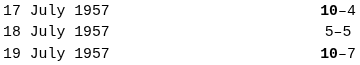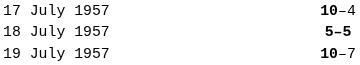(338, 32) normal -> (338, 32) bold
